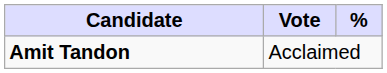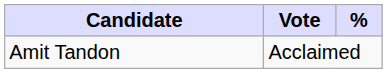(70, 52) bold -> (65, 52) normal
